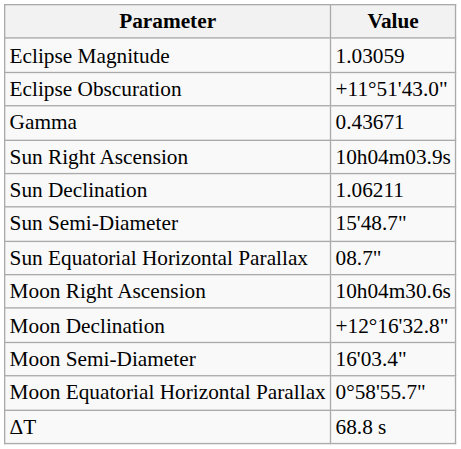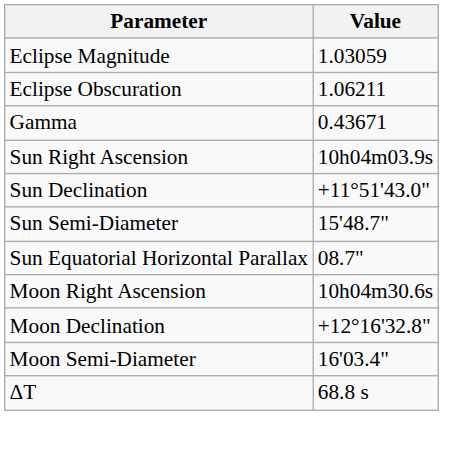(392, 88) +11°51'43.0" -> (352, 88) 1.06211
(370, 190) 1.06211 -> (374, 190) +11°51'43.0"
- row: (168, 392)
